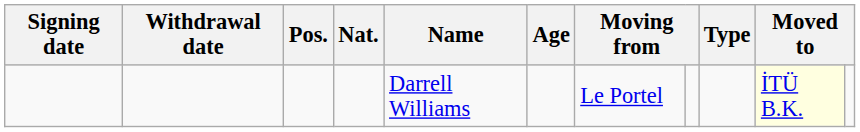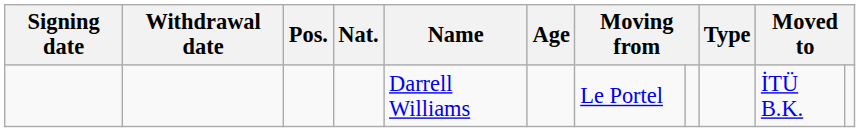(782, 95) lightyellow background -> (782, 95) no background
